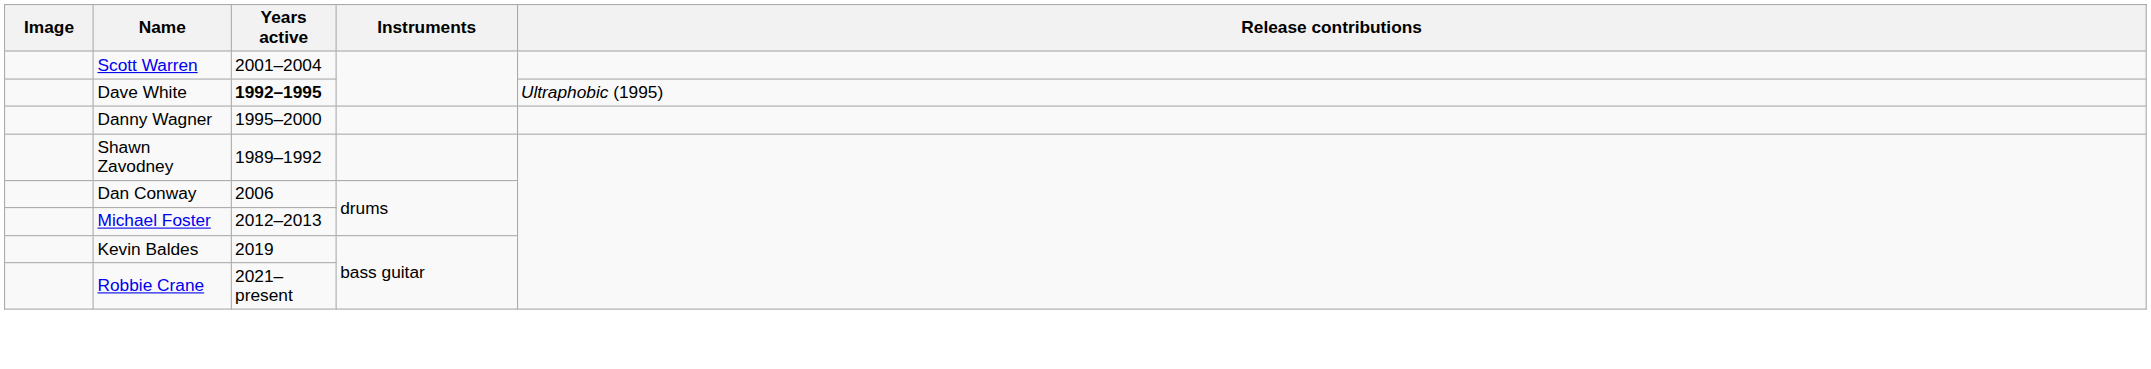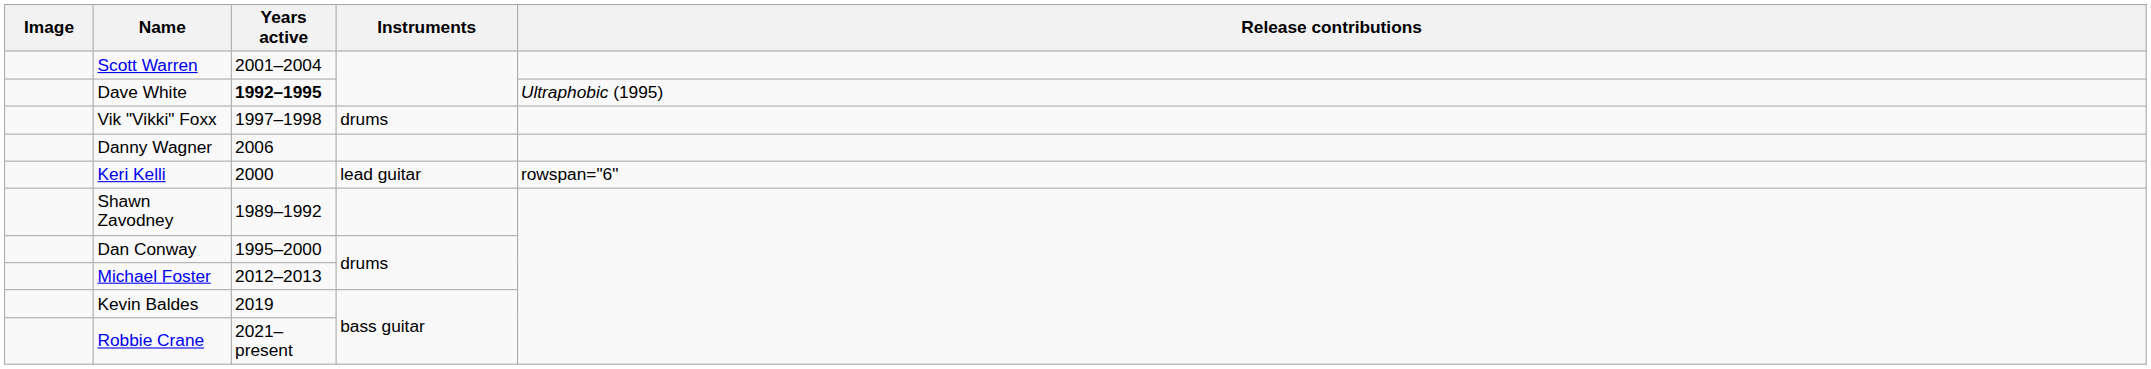+ row: (157, 119)
(278, 119) 1995–2000 -> (254, 147) 2006
+ row: (132, 174)
(254, 194) 2006 -> (278, 248) 1995–2000
